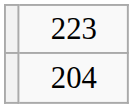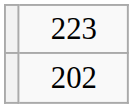(74, 77) 204 -> (74, 77) 202
